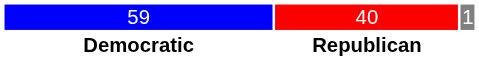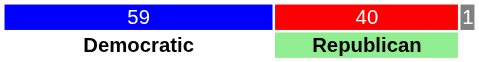(367, 45) no background -> (367, 45) lightgreen background
